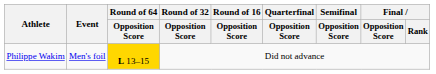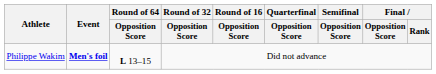(87, 56) normal -> (88, 56) bold
(134, 62) gold background -> (135, 62) no background
